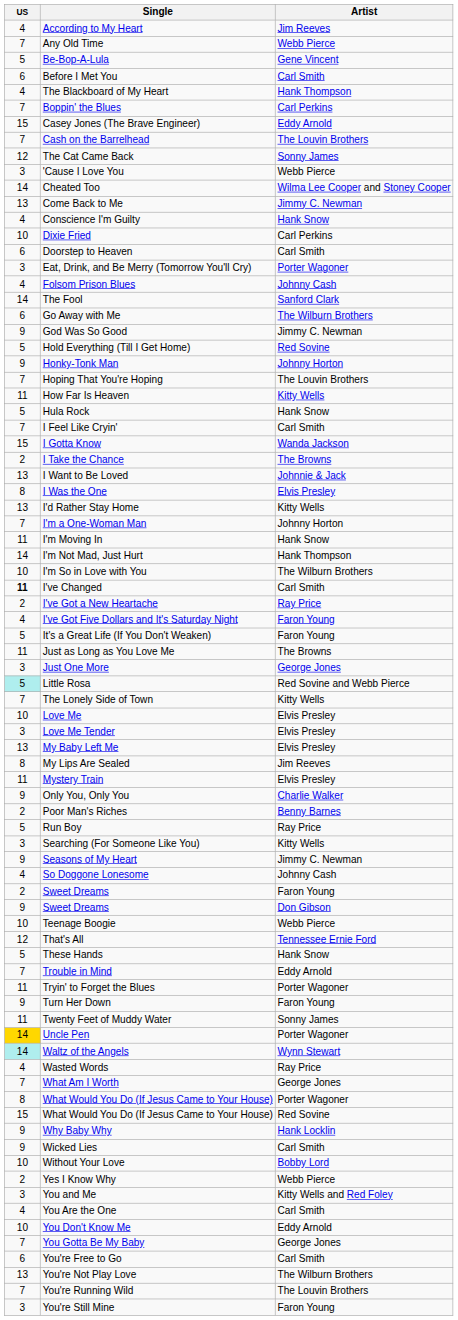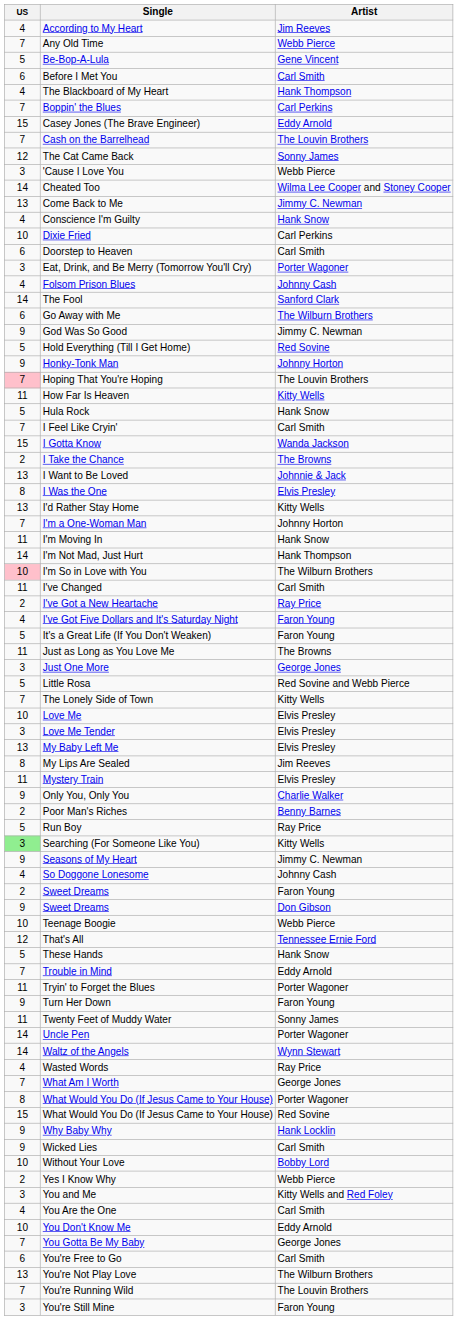(22, 380) no background -> (22, 380) pink background
(22, 572) no background -> (22, 572) pink background
(22, 587) bold -> (22, 587) normal
(22, 683) paleturquoise background -> (22, 683) no background
(22, 843) no background -> (22, 843) lightgreen background
(22, 1035) gold background -> (22, 1035) no background
(22, 1051) paleturquoise background -> (22, 1051) no background
